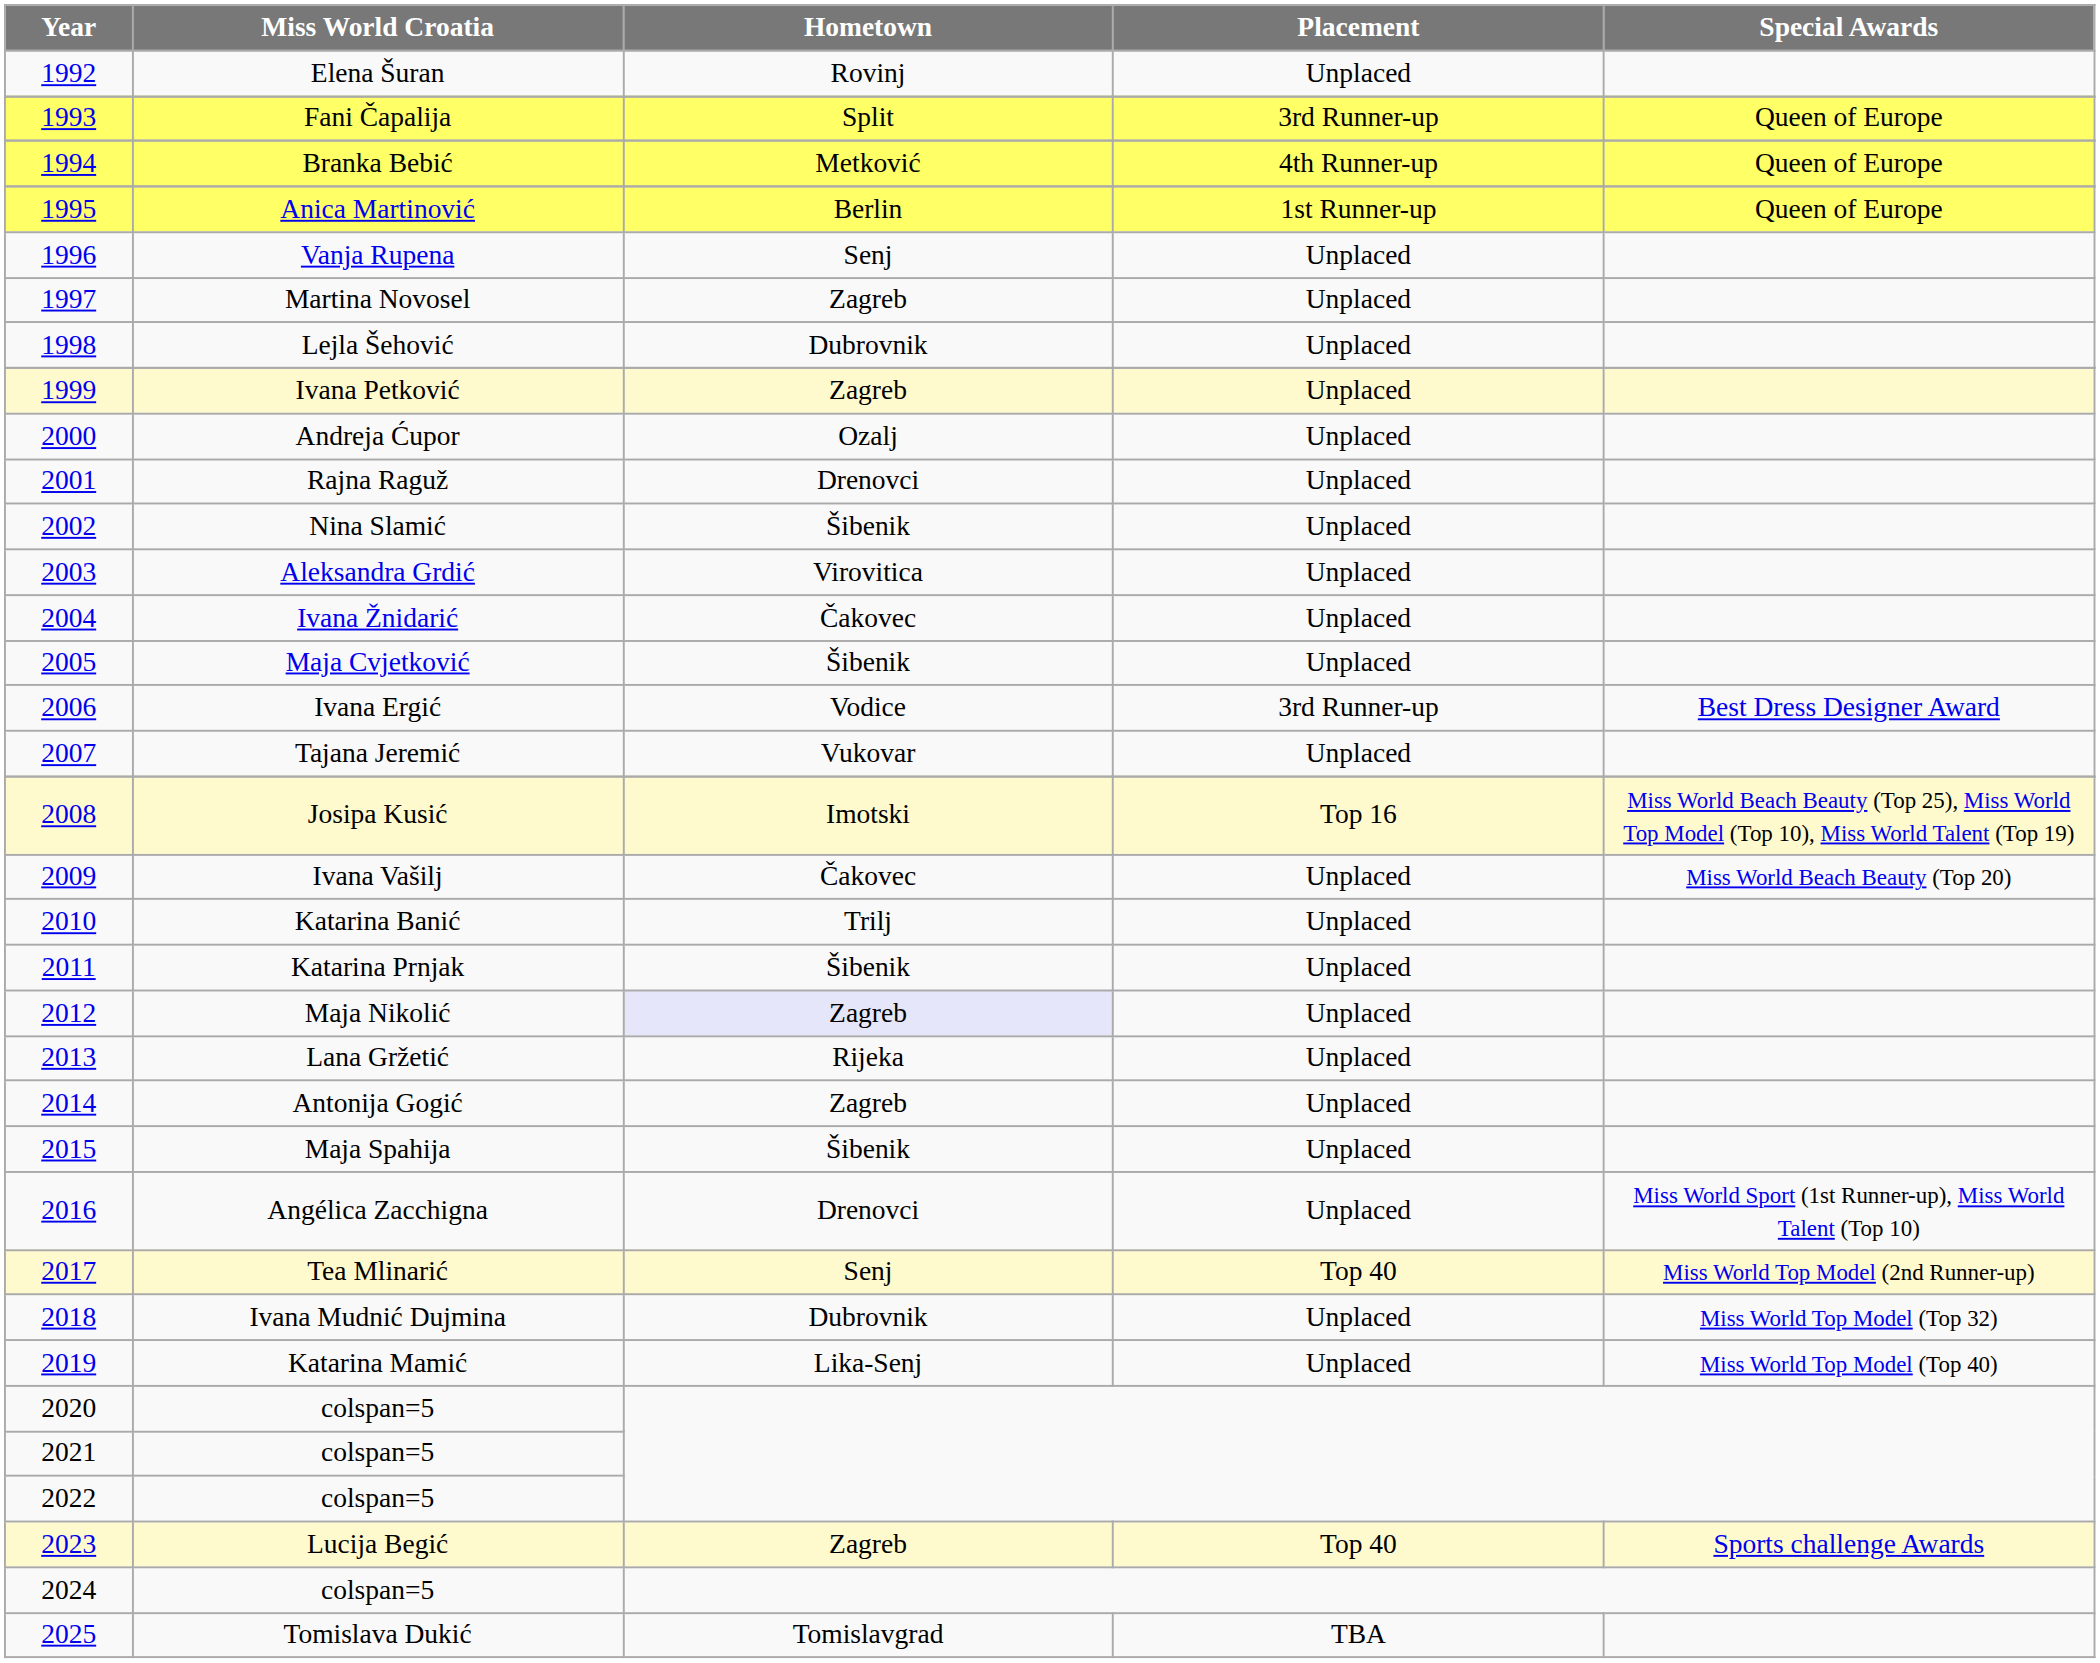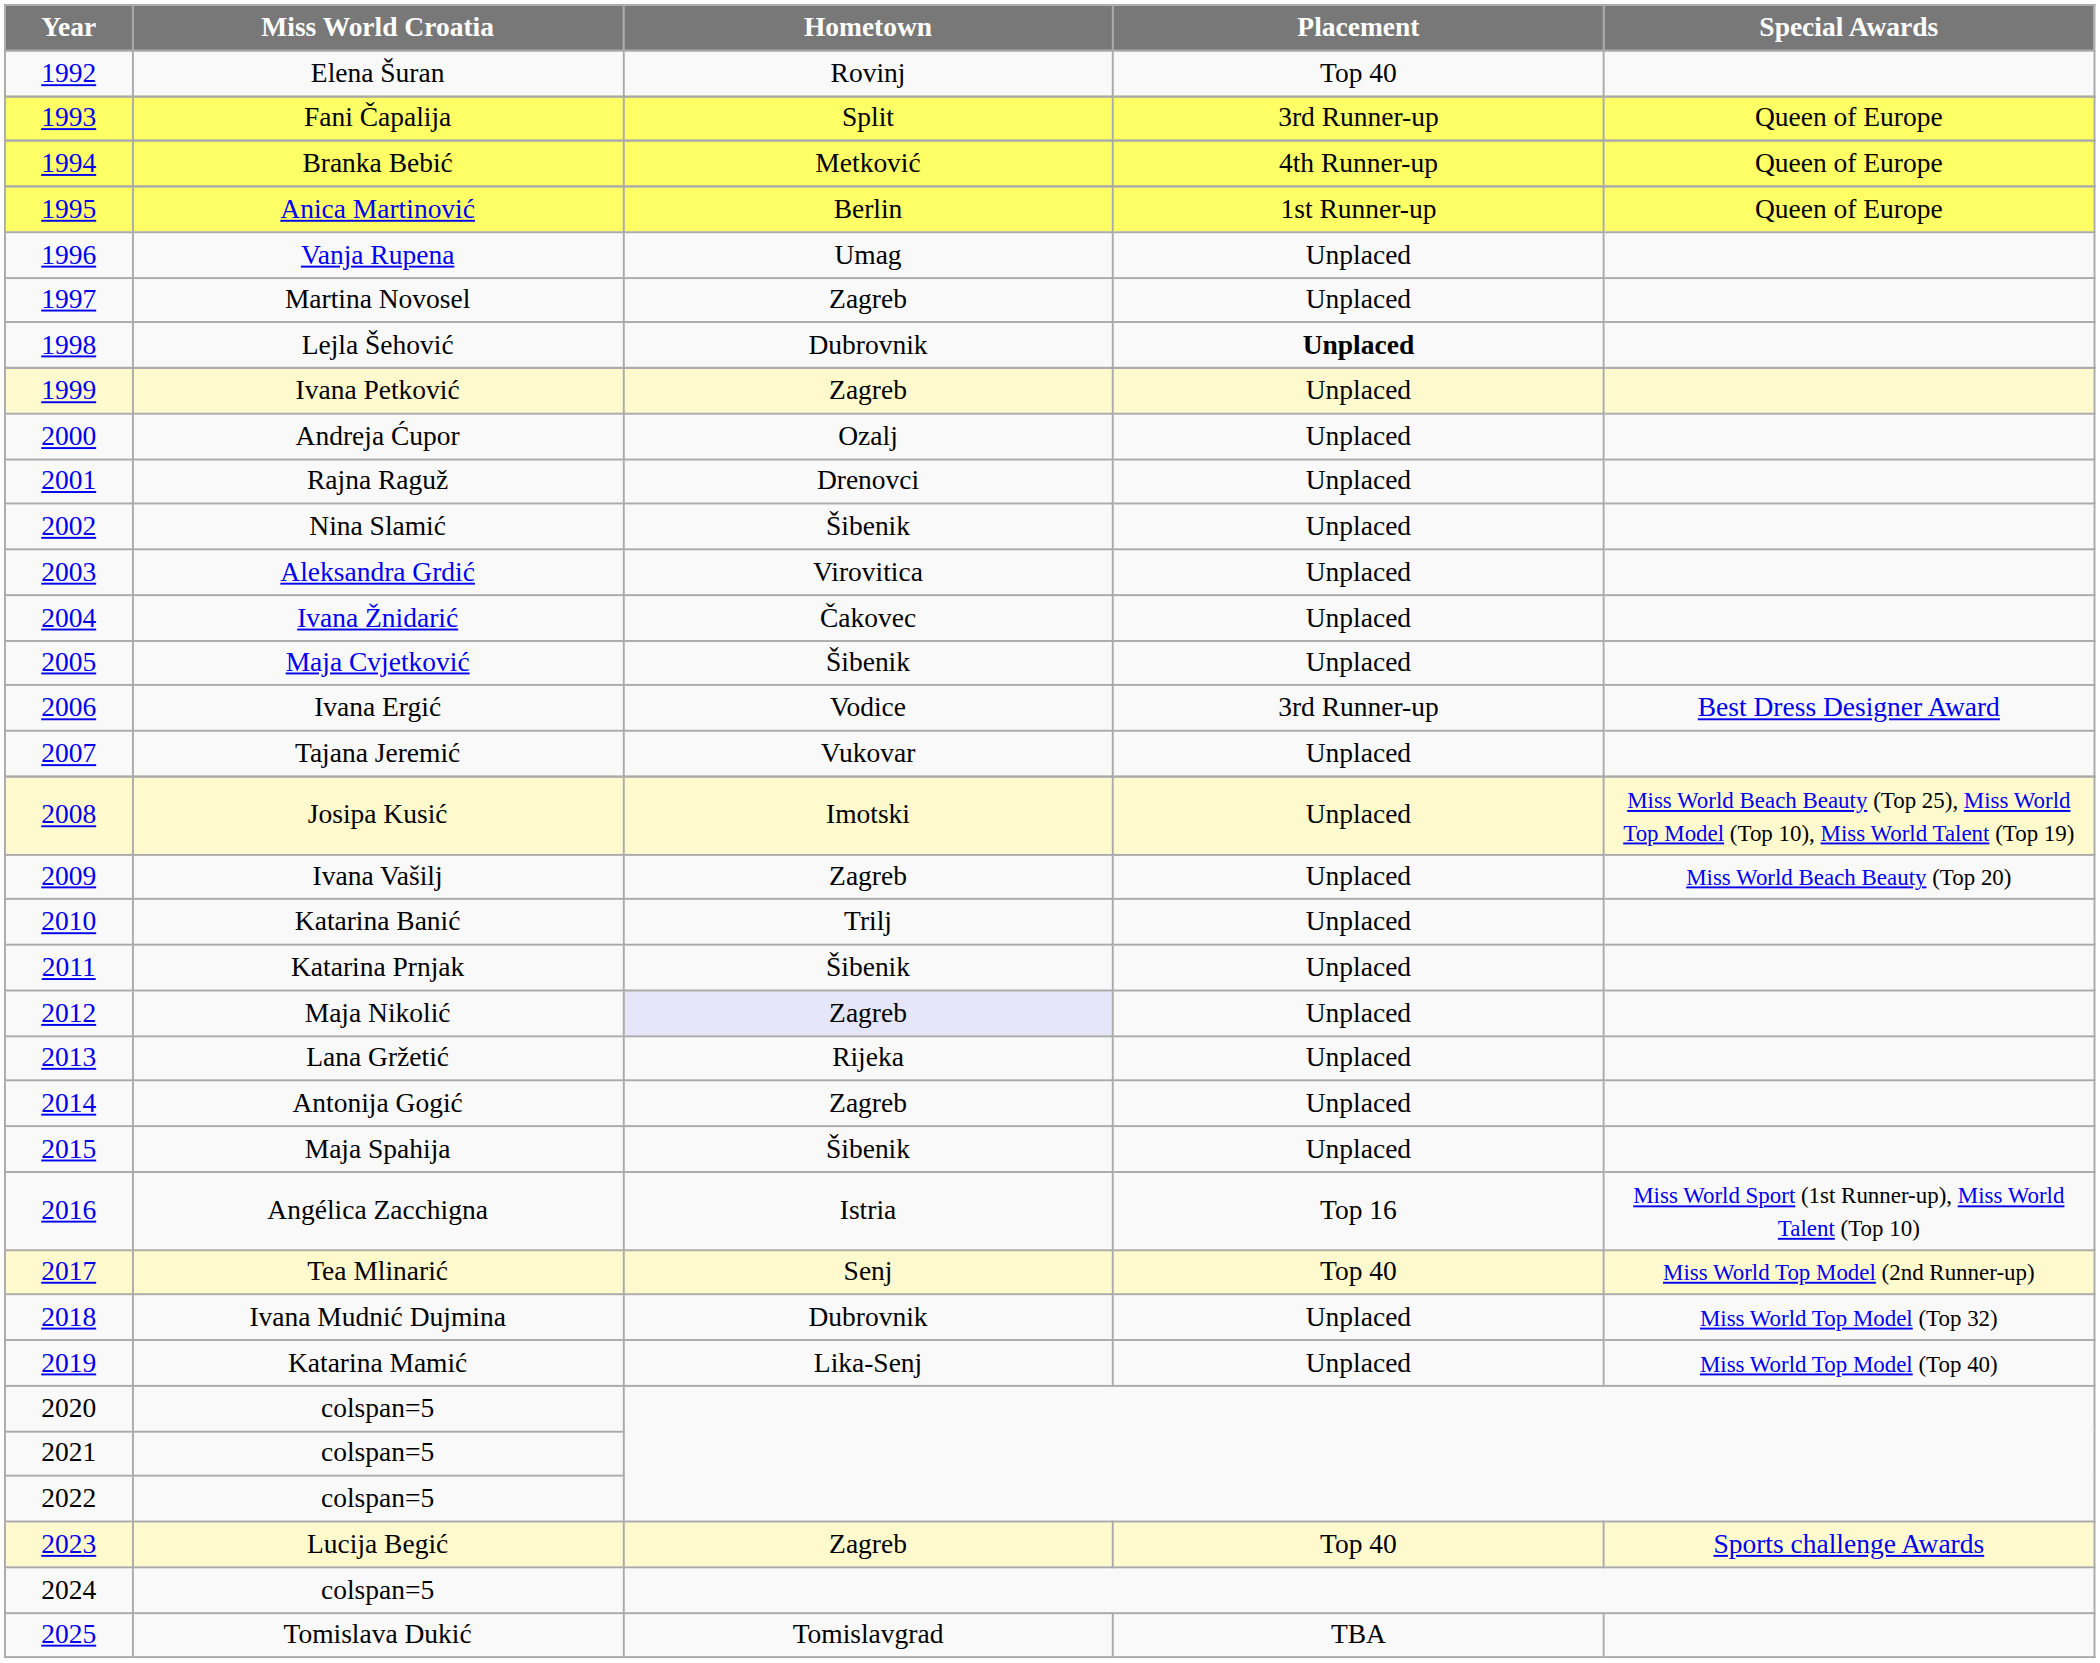(1358, 72) Unplaced -> (1358, 72) Top 40
(868, 254) Senj -> (868, 254) Umag
(1358, 345) normal -> (1358, 345) bold
(1358, 814) Top 16 -> (1358, 814) Unplaced
(868, 876) Čakovec -> (868, 876) Zagreb
(868, 1210) Drenovci -> (868, 1210) Istria
(1358, 1210) Unplaced -> (1358, 1210) Top 16
